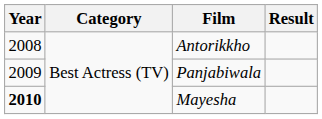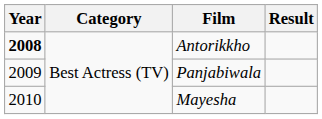(25, 45) normal -> (25, 45) bold
(25, 100) bold -> (25, 100) normal
